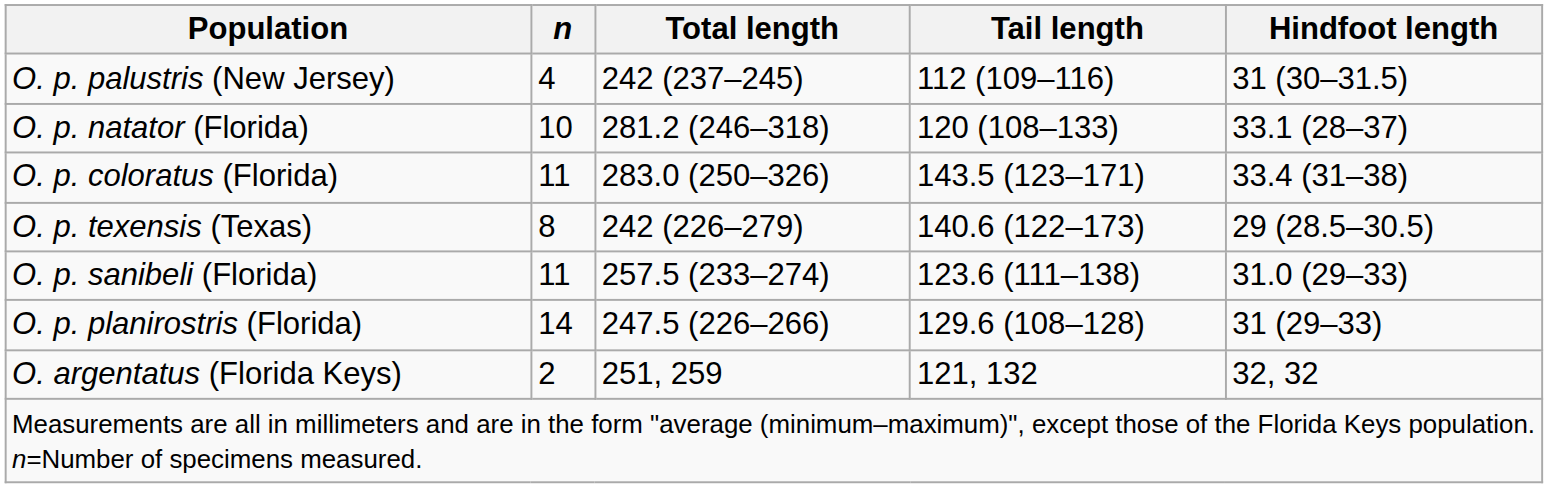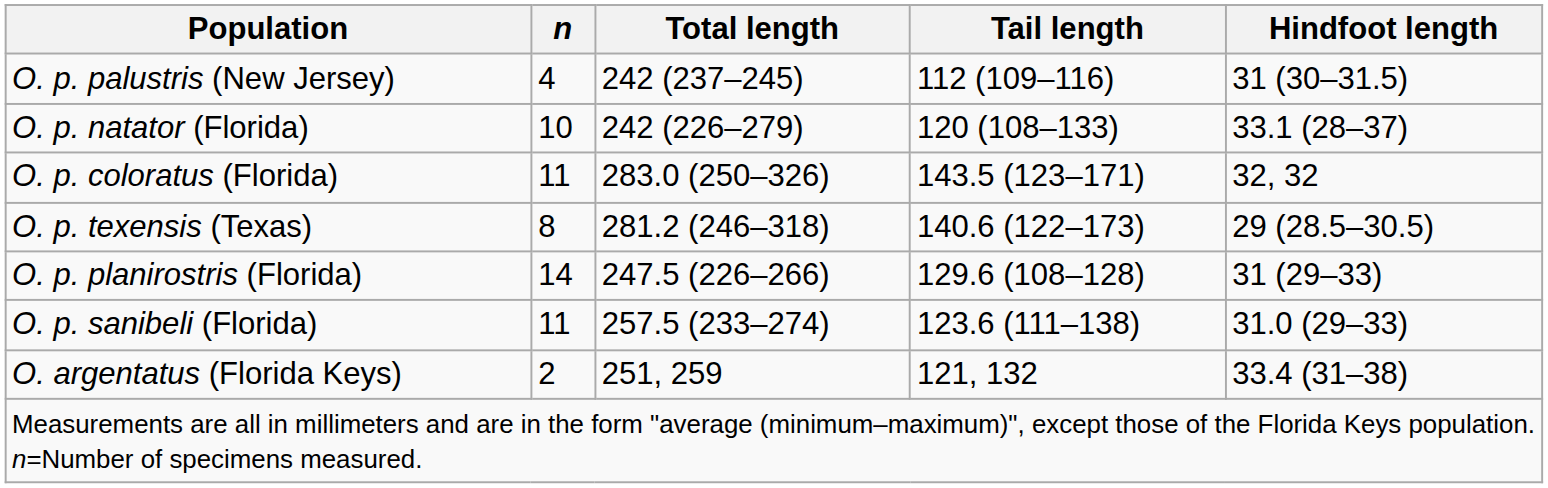(716, 127) 281.2 (246–318) -> (703, 127) 242 (226–279)
(1320, 176) 33.4 (31–38) -> (1275, 176) 32, 32
(703, 226) 242 (226–279) -> (716, 226) 281.2 (246–318)
rows swapped: (187, 324) <-> (165, 275)
(1275, 373) 32, 32 -> (1320, 373) 33.4 (31–38)
